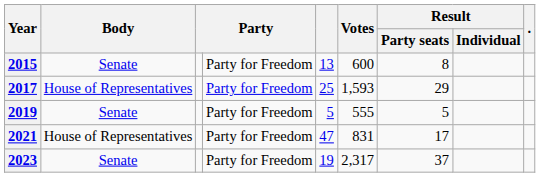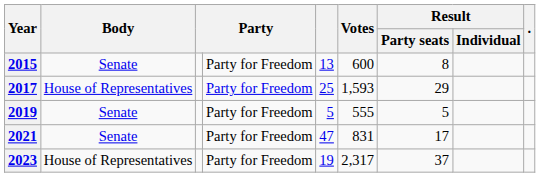(118, 136) House of Representatives -> (118, 136) Senate
(118, 160) Senate -> (118, 160) House of Representatives
